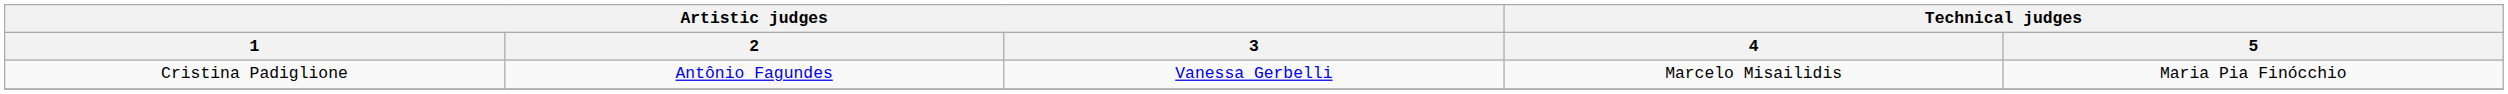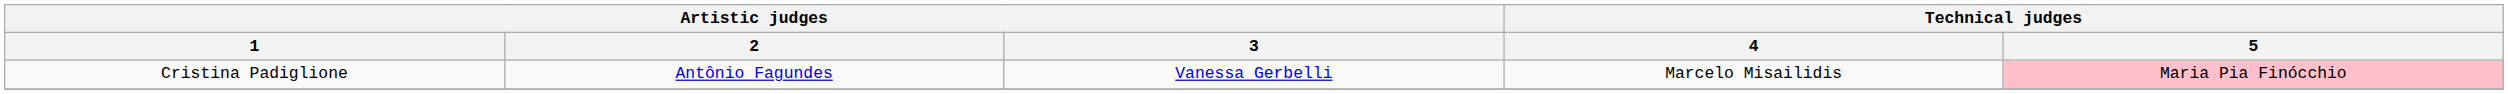(2253, 74) no background -> (2253, 74) pink background
